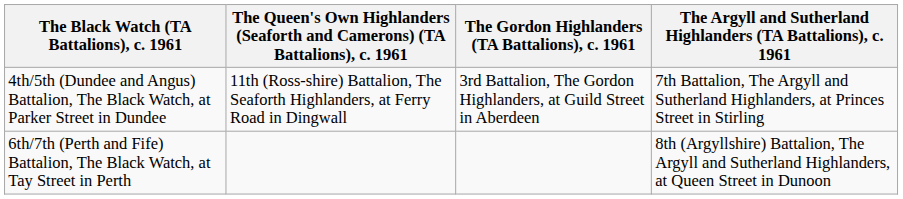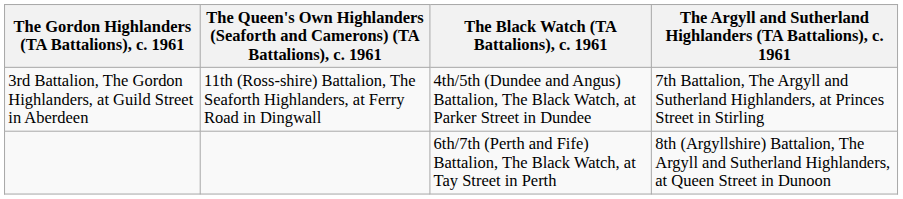columns swapped: (115, 36) <-> (554, 36)
